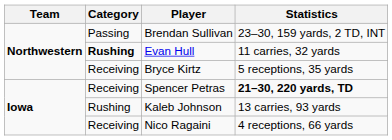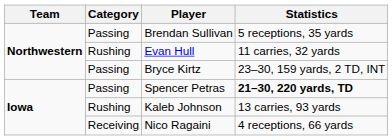(312, 32) 23–30, 159 yards, 2 TD, INT -> (296, 32) 5 receptions, 35 yards
(111, 51) bold -> (109, 51) normal
(113, 70) Receiving -> (108, 70) Passing
(296, 70) 5 receptions, 35 yards -> (312, 70) 23–30, 159 yards, 2 TD, INT
(113, 88) Receiving -> (108, 88) Passing
